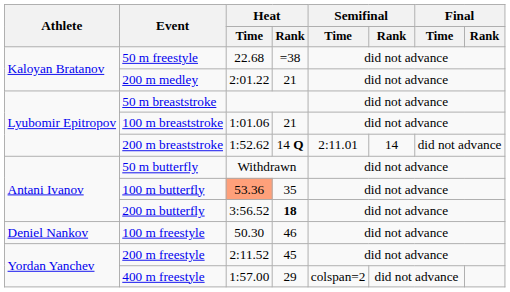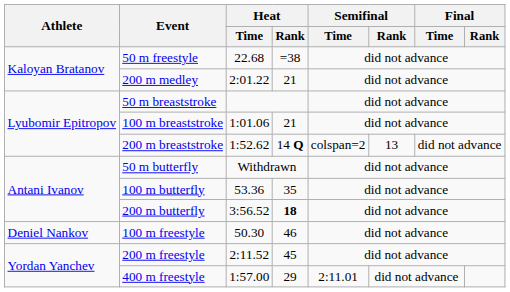(338, 145) 2:11.01 -> (338, 145) colspan=2
(391, 145) 14 -> (391, 145) 13
(249, 189) lightsalmon background -> (249, 189) no background
(338, 276) colspan=2 -> (338, 276) 2:11.01
